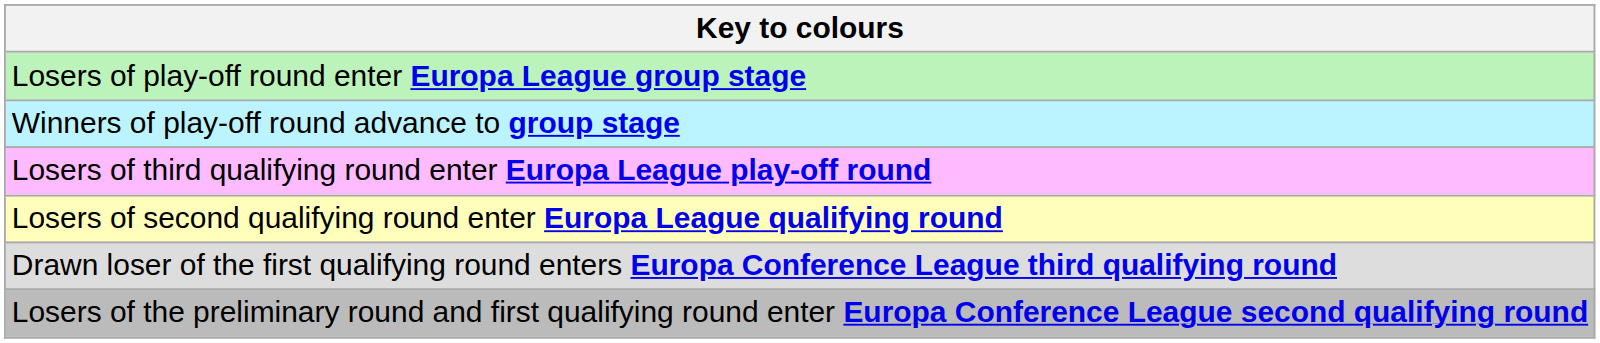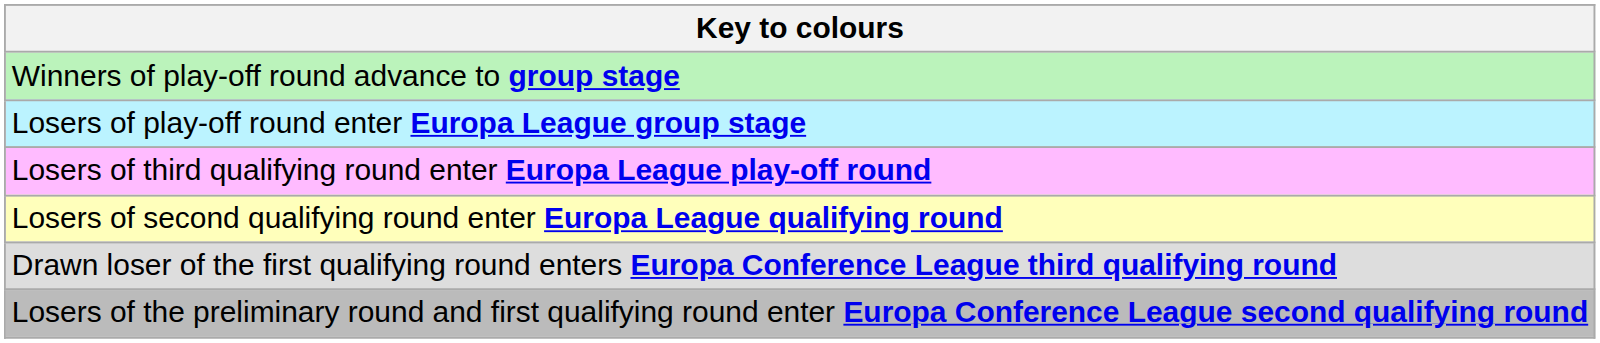(409, 75) Losers of play-off round enter Europa League group stage -> (346, 75) Winners of play-off round advance to group stage
(346, 123) Winners of play-off round advance to group stage -> (409, 123) Losers of play-off round enter Europa League group stage
